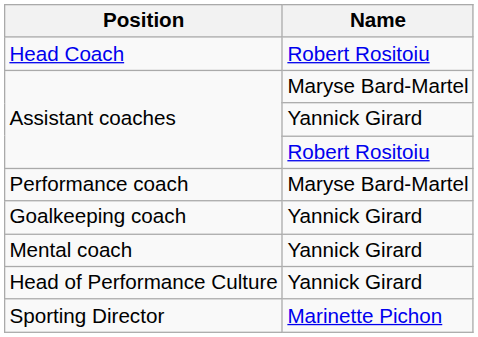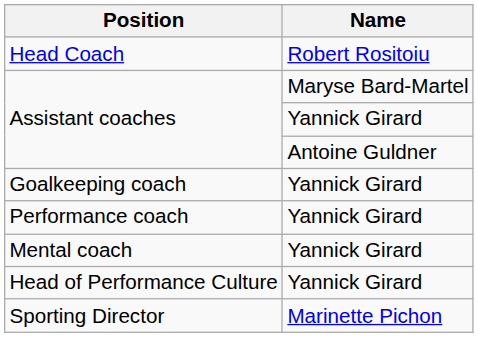(359, 151) Robert Rositoiu -> (362, 151) Antoine Guldner
(99, 184) Performance coach -> (98, 184) Goalkeeping coach
(378, 184) Maryse Bard-Martel -> (355, 184) Yannick Girard
(98, 217) Goalkeeping coach -> (99, 217) Performance coach
